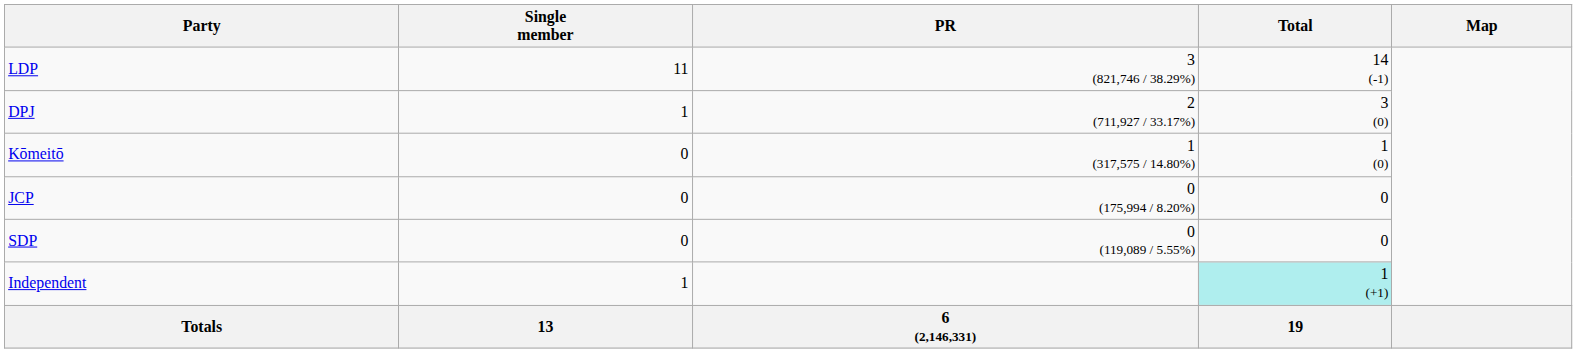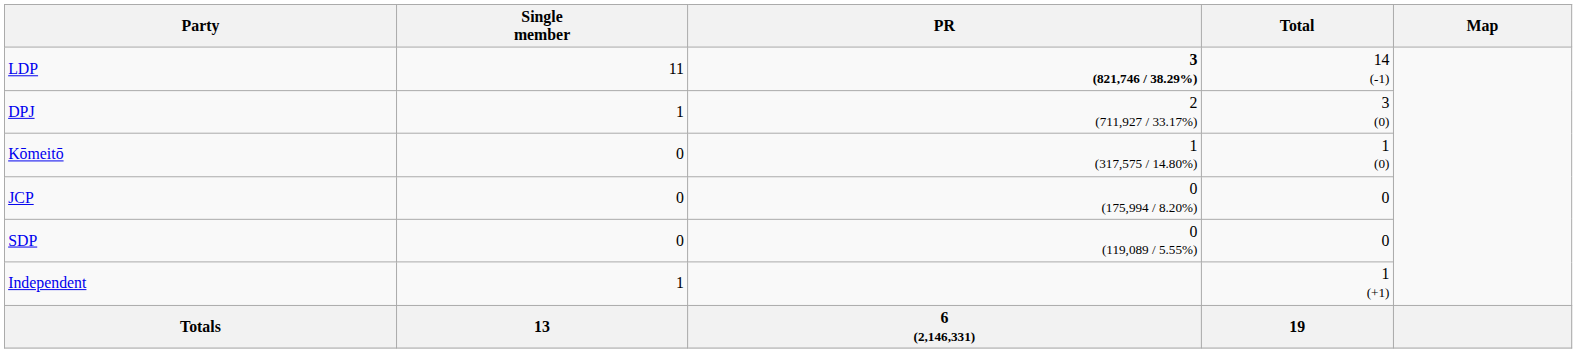(1144, 68) normal -> (1145, 68) bold
(1377, 283) paleturquoise background -> (1378, 283) no background
